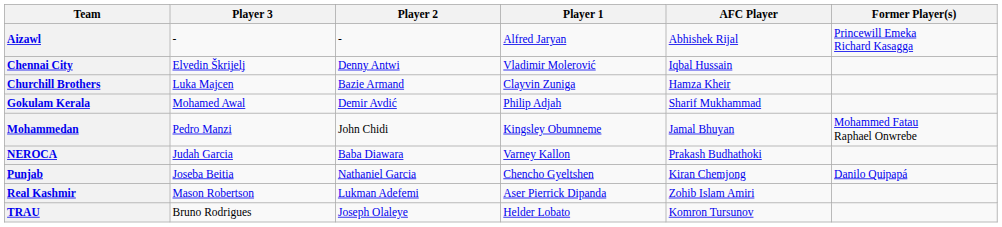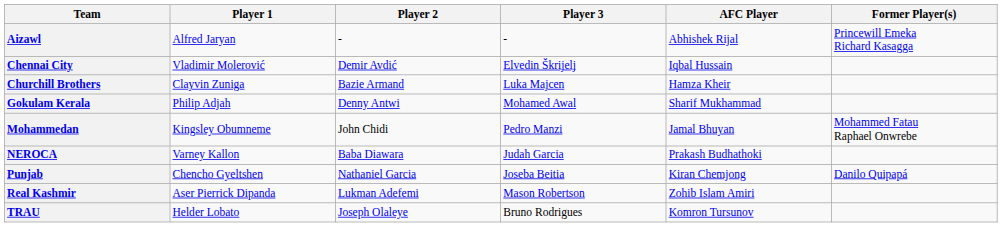columns swapped: (583, 14) <-> (253, 14)
(369, 65) Denny Antwi -> (367, 65) Demir Avdić
(367, 103) Demir Avdić -> (369, 103) Denny Antwi
